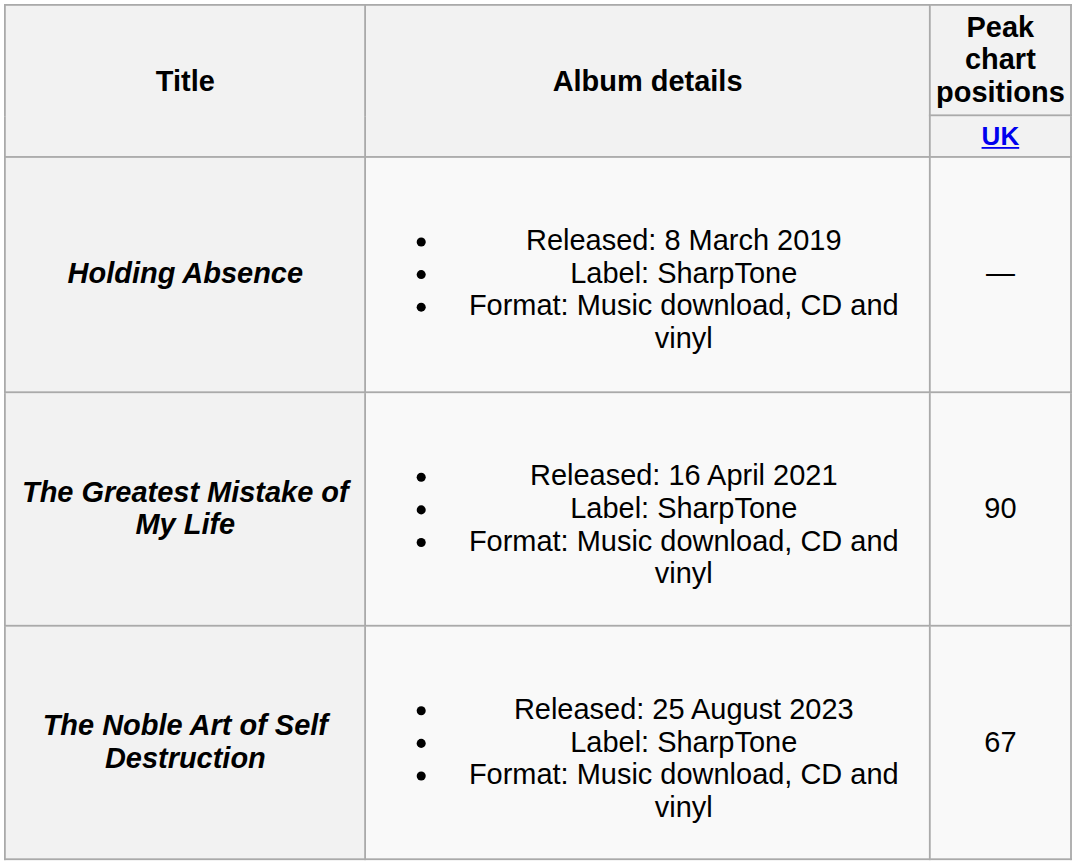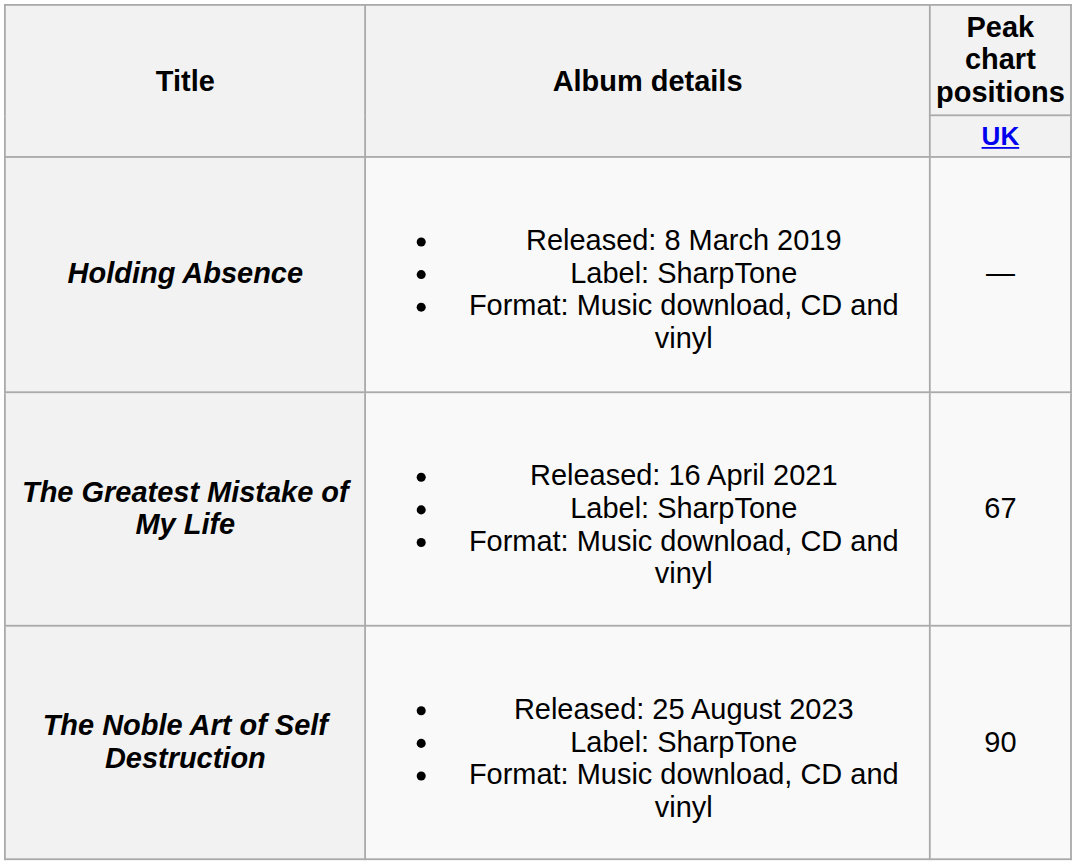(1000, 508) 90 -> (1000, 508) 67
(1000, 742) 67 -> (1000, 742) 90
